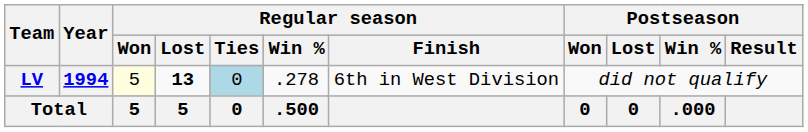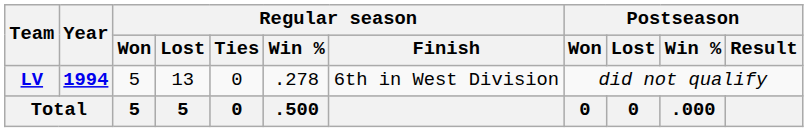(134, 81) lightyellow background -> (134, 81) no background
(183, 81) bold -> (183, 81) normal
(237, 81) lightblue background -> (237, 81) no background
